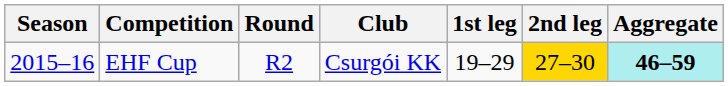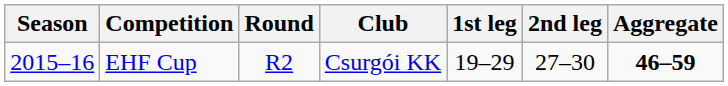(565, 61) gold background -> (565, 61) no background
(665, 61) paleturquoise background -> (665, 61) no background
